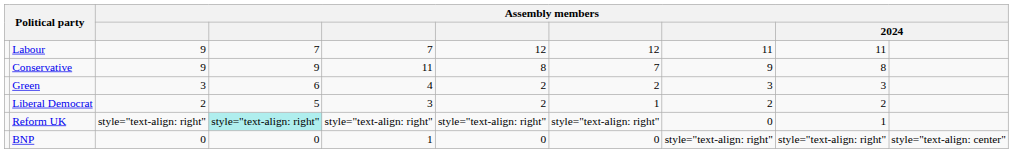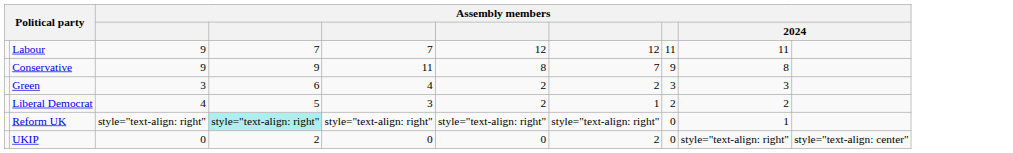(203, 103) 2 -> (203, 103) 4
+ row: (25, 139)
- row: (23, 139)
